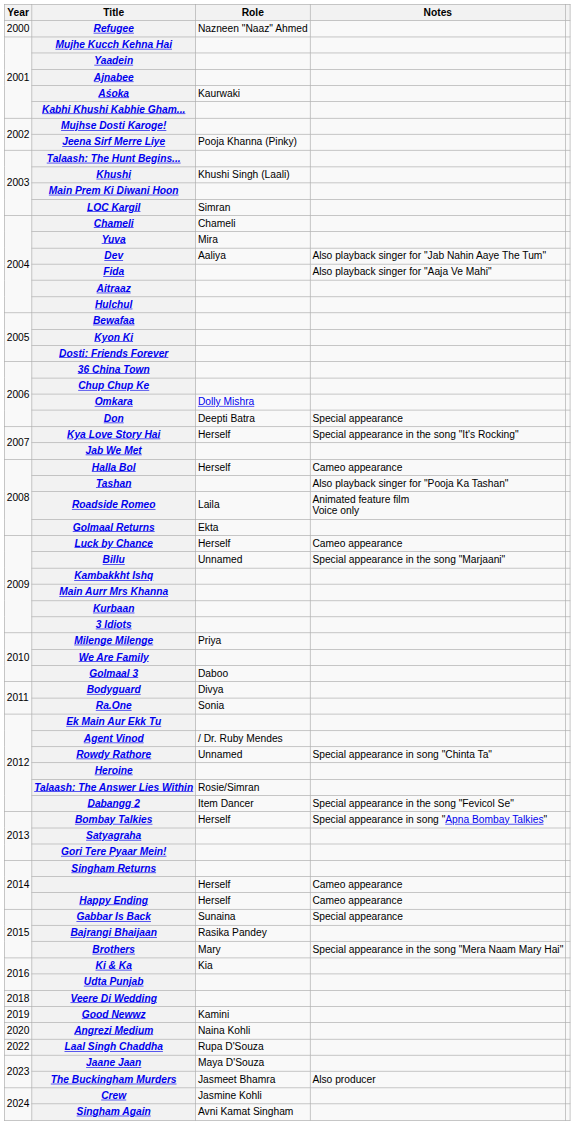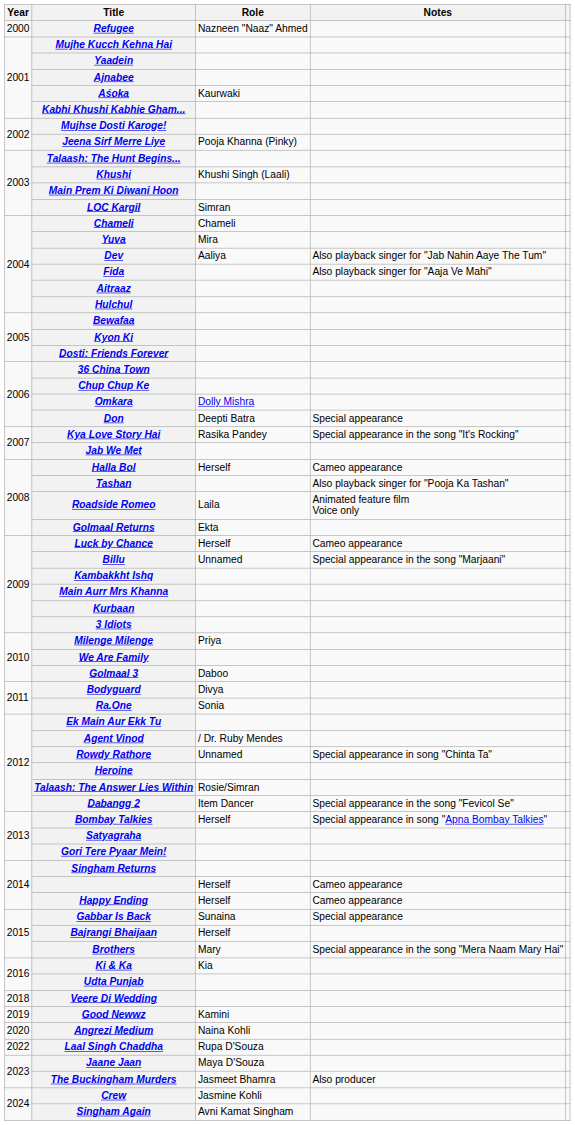(214, 434) Herself -> (232, 434) Rasika Pandey
(232, 933) Rasika Pandey -> (214, 933) Herself
